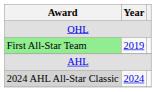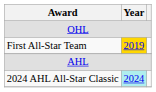(47, 45) lightgreen background -> (47, 45) no background
(134, 45) no background -> (134, 45) gold background
(63, 78) lightgrey background -> (63, 78) no background
(134, 78) no background -> (134, 78) paleturquoise background
